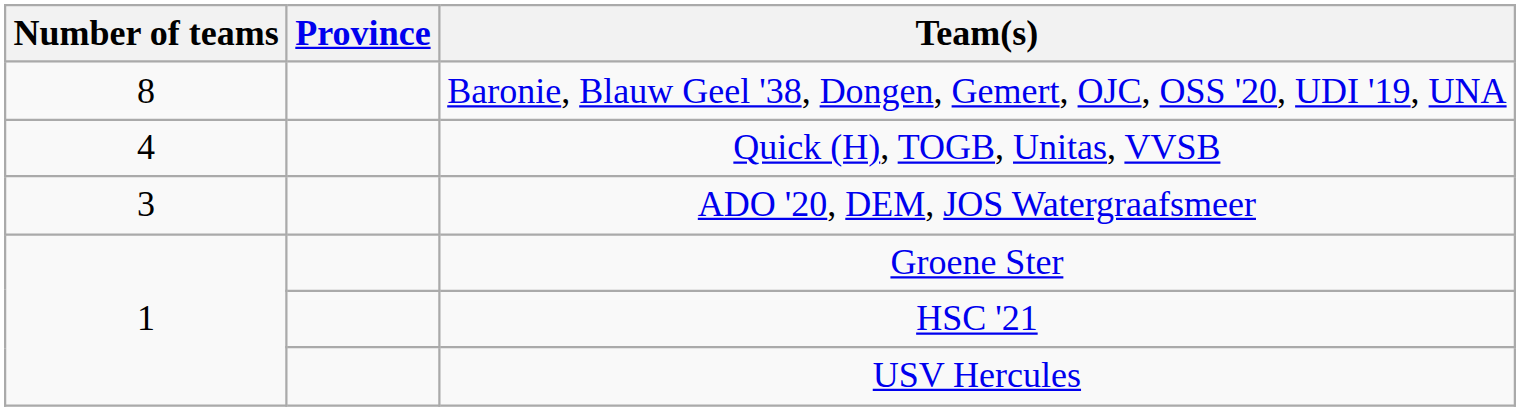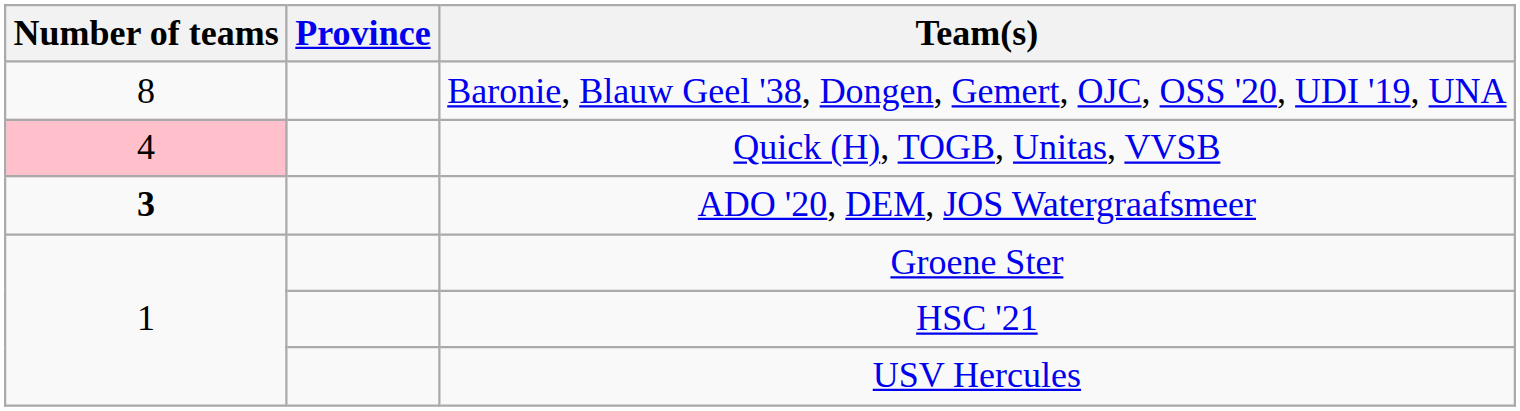(146, 147) no background -> (146, 147) pink background
(146, 204) normal -> (146, 204) bold
